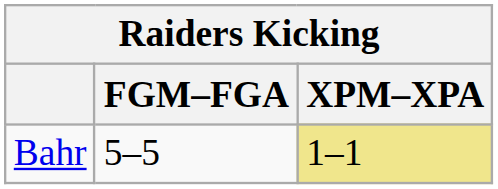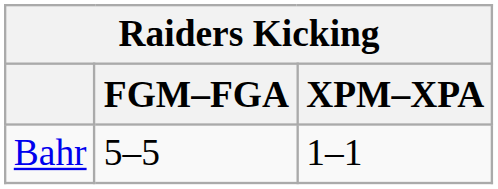(334, 152) khaki background -> (334, 152) no background
